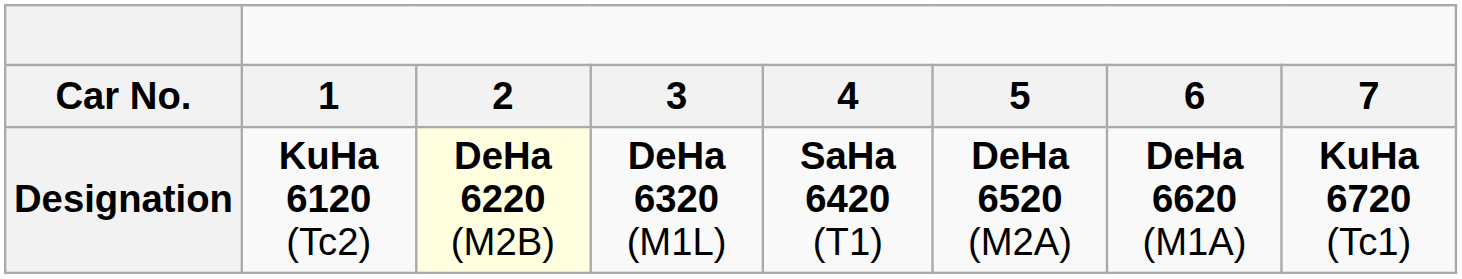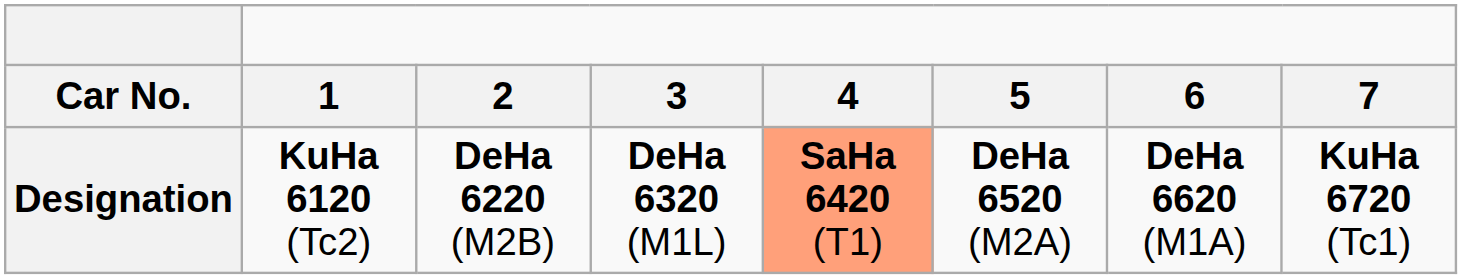(503, 199) lightyellow background -> (503, 199) no background
(848, 199) no background -> (848, 199) lightsalmon background
